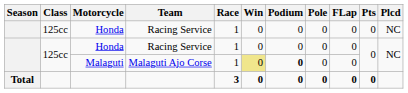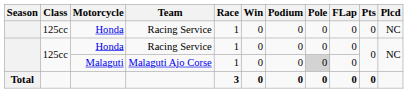(260, 63) khaki background -> (260, 63) no background
(300, 63) bold -> (300, 63) normal
(325, 63) no background -> (325, 63) lightgrey background
